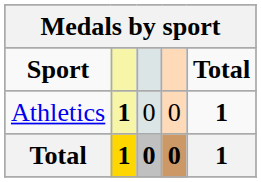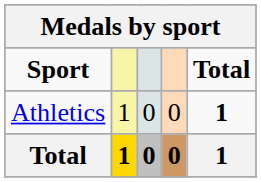(124, 112) bold -> (124, 112) normal
